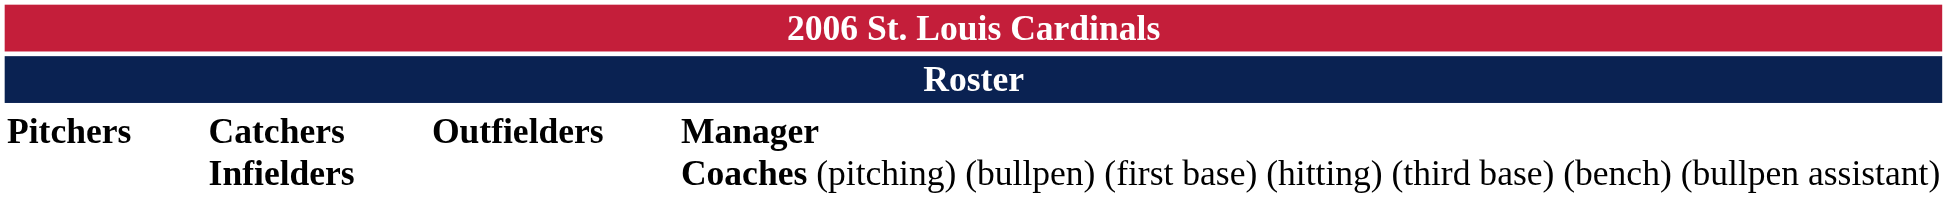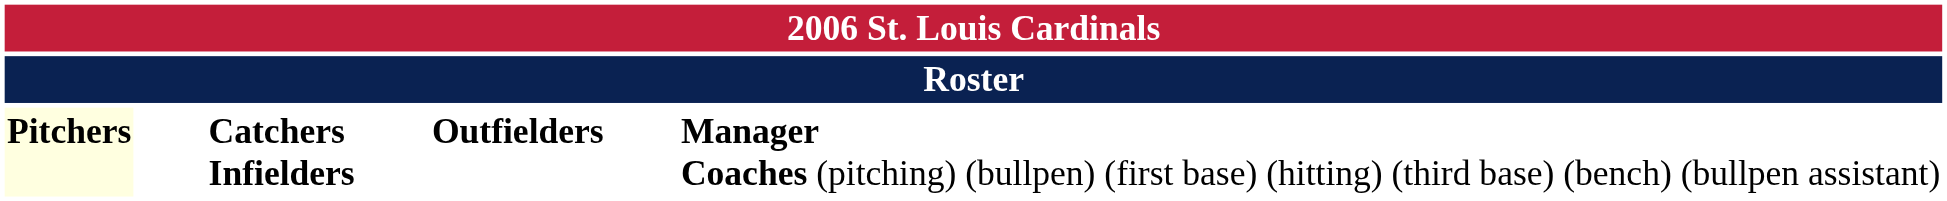(69, 130) no background -> (69, 130) lightyellow background
